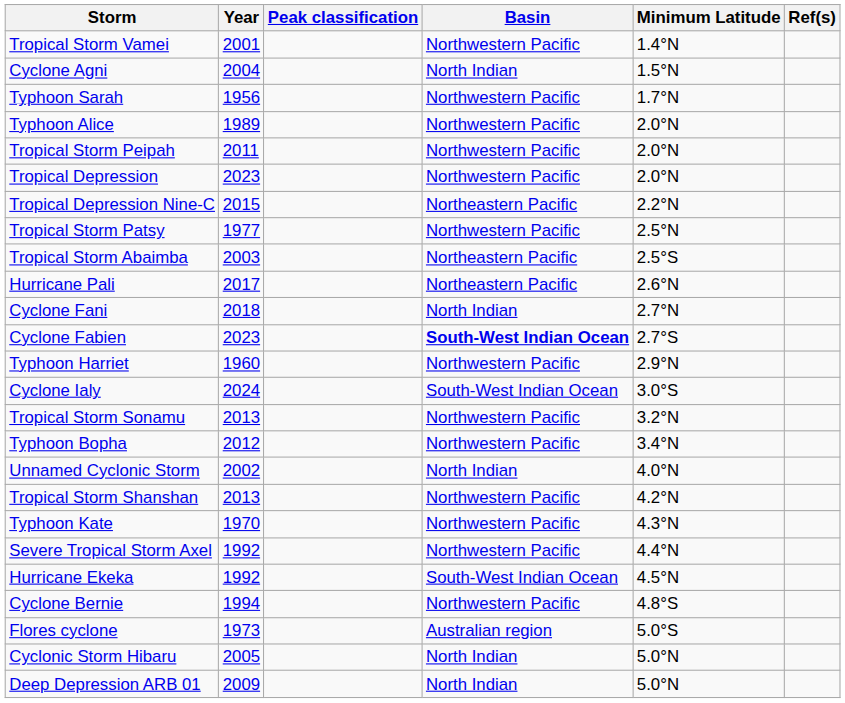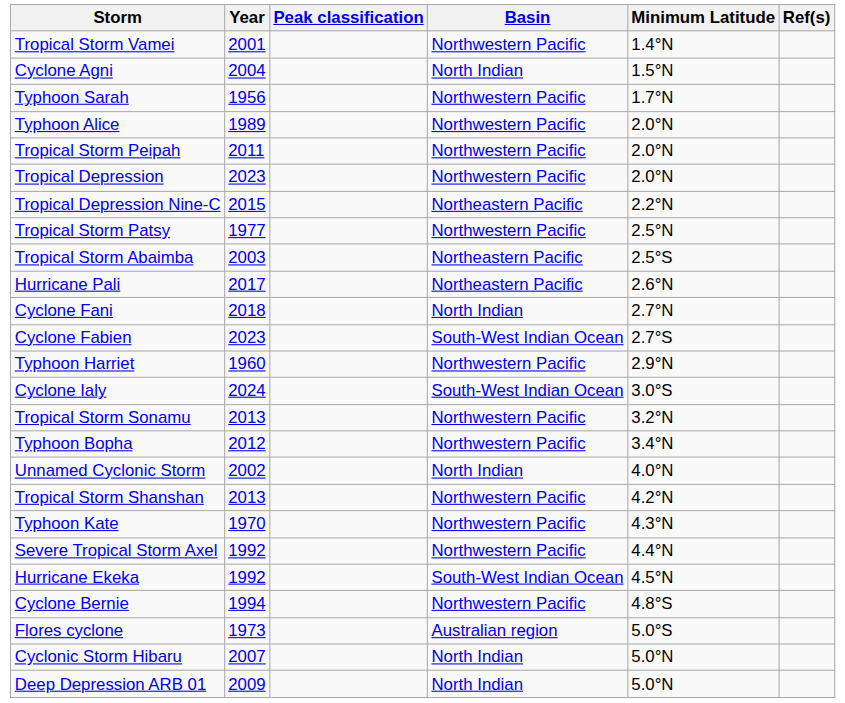(528, 337) bold -> (528, 337) normal
(241, 657) 2005 -> (247, 657) 2007
